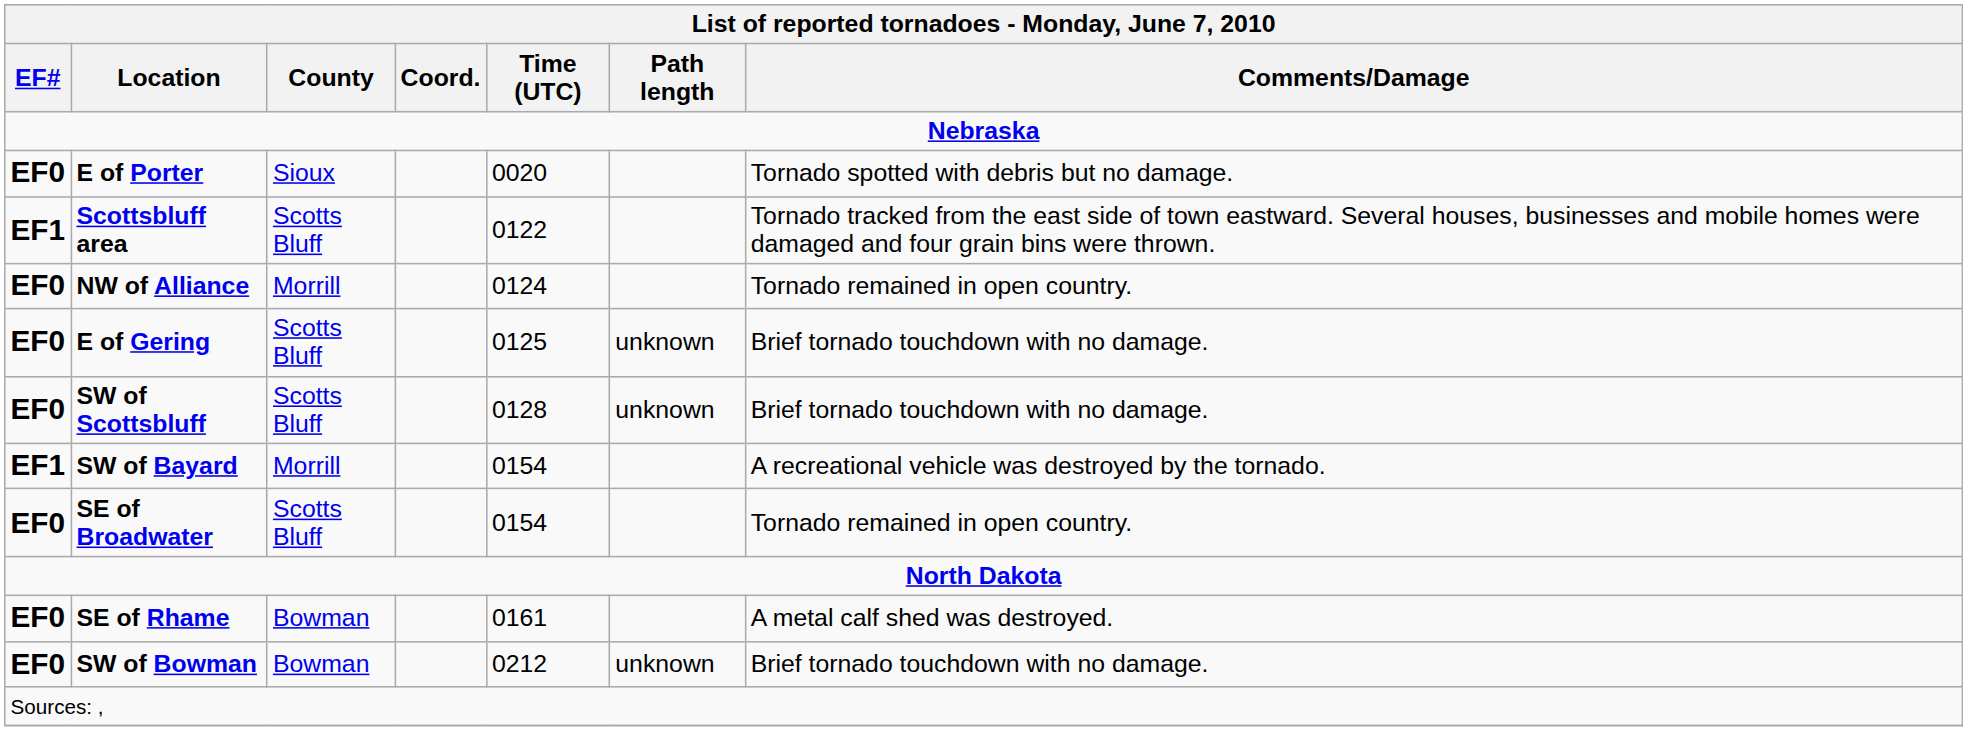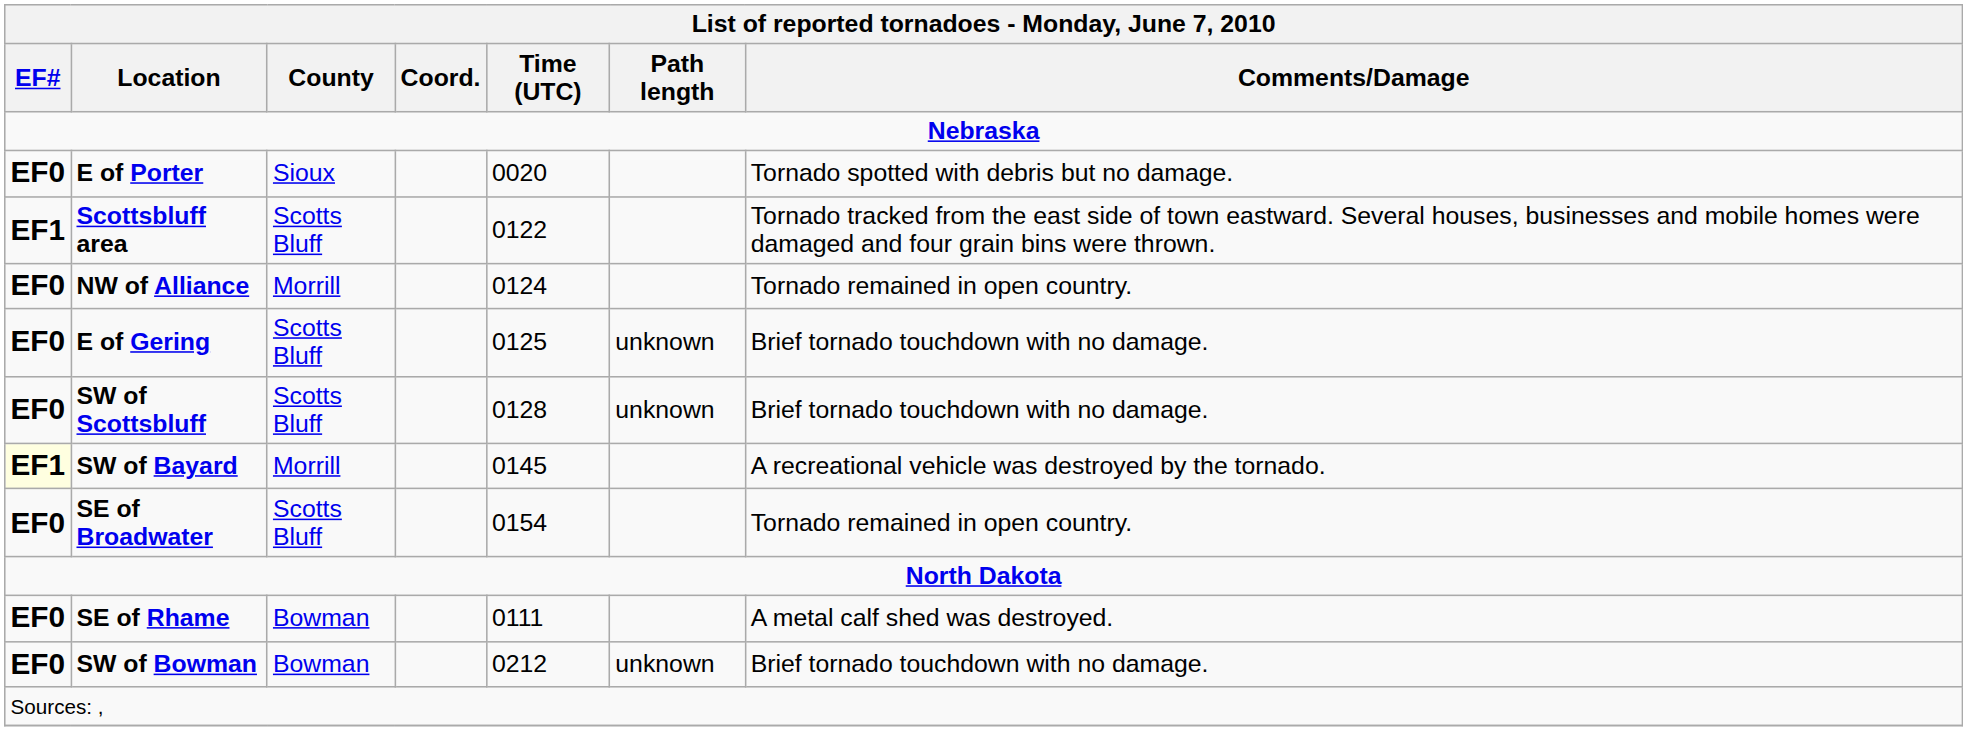(38, 465) no background -> (38, 465) lightyellow background
(519, 465) 0154 -> (519, 465) 0145
(519, 618) 0161 -> (518, 618) 0111
